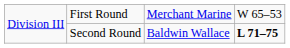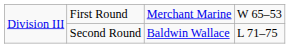(258, 33) bold -> (257, 33) normal
